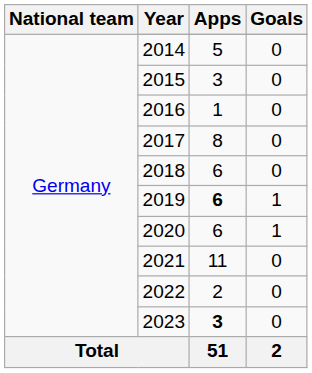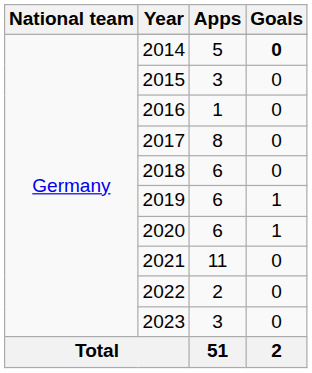(277, 49) normal -> (277, 49) bold
(218, 200) bold -> (218, 200) normal
(218, 321) bold -> (218, 321) normal
